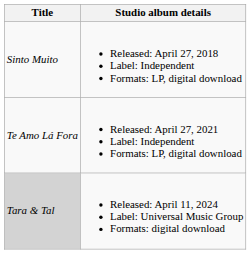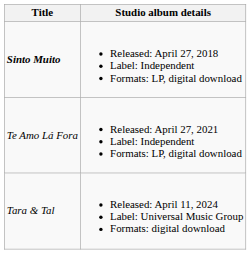(32, 59) normal -> (34, 59) bold
(31, 211) lightgrey background -> (31, 211) no background
